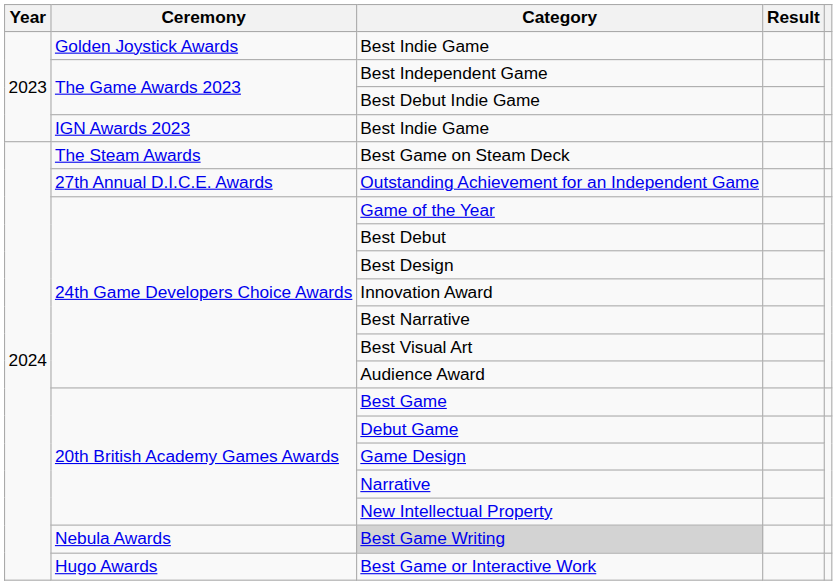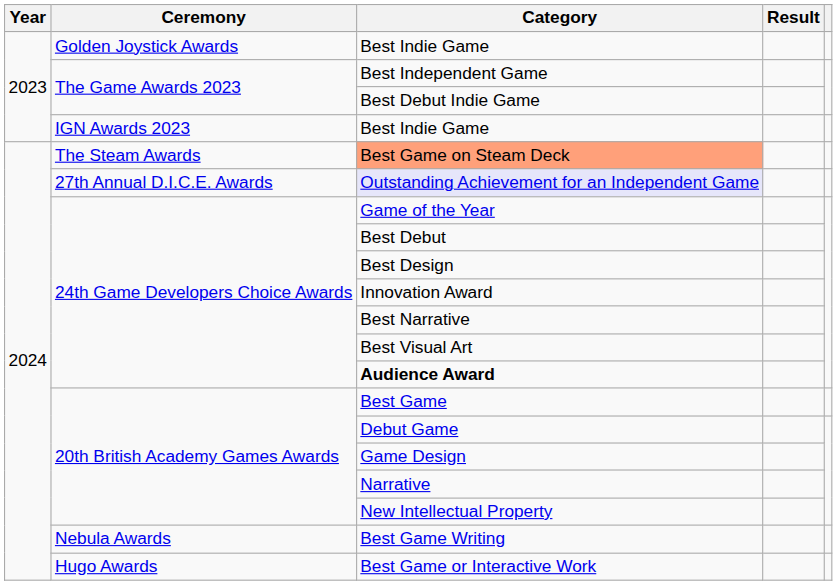(465, 155) no background -> (465, 155) lightsalmon background
(560, 182) no background -> (560, 182) lavender background
(423, 374) normal -> (428, 374) bold
(433, 538) lightgrey background -> (433, 538) no background
